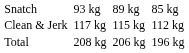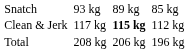(129, 25) normal -> (129, 25) bold
